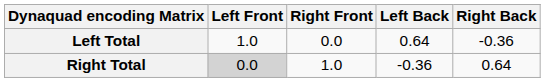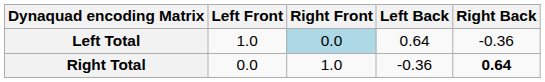(332, 41) no background -> (332, 41) lightblue background
(247, 65) lightgrey background -> (247, 65) no background
(496, 65) normal -> (496, 65) bold
